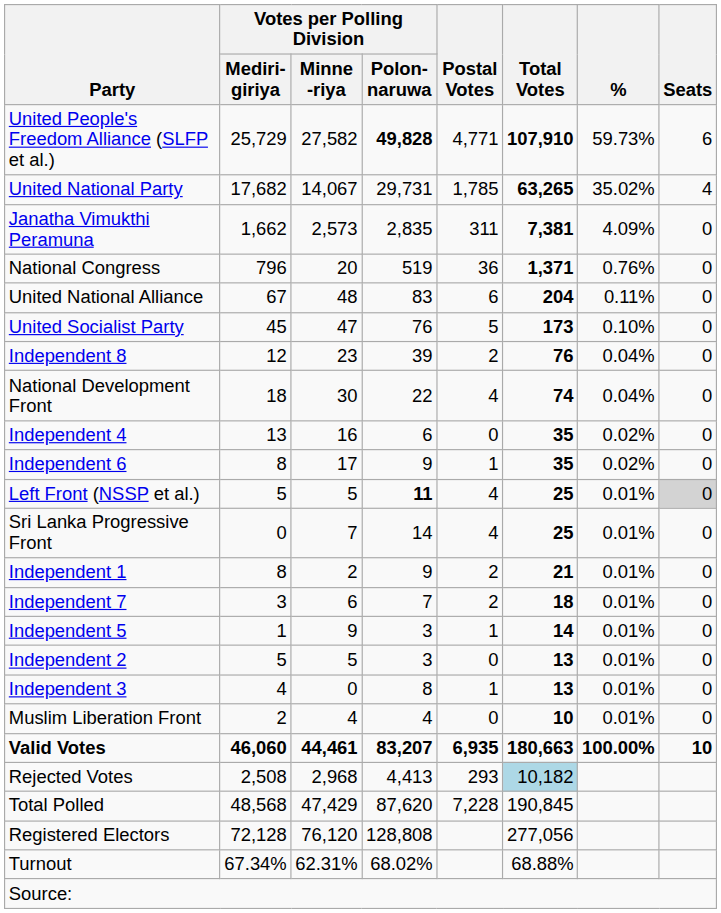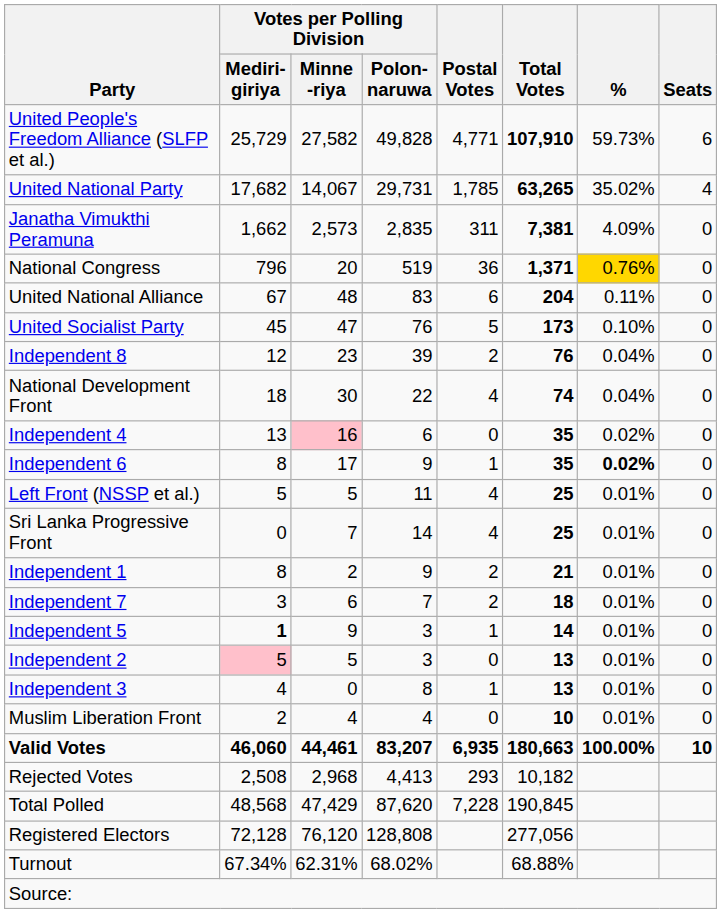(404, 139) bold -> (404, 139) normal
(629, 268) no background -> (629, 268) gold background
(347, 435) no background -> (347, 435) pink background
(629, 464) normal -> (629, 464) bold
(423, 493) bold -> (423, 493) normal
(707, 493) lightgrey background -> (707, 493) no background
(282, 630) normal -> (282, 630) bold
(282, 660) no background -> (282, 660) pink background
(545, 776) lightblue background -> (545, 776) no background
